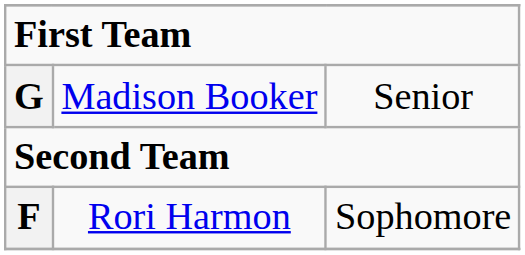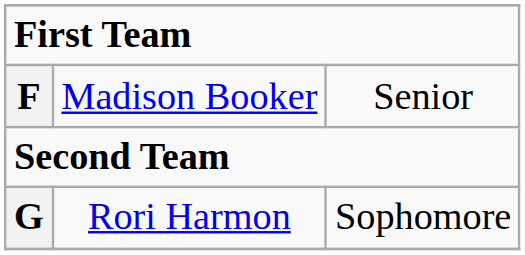(29, 95) G -> (29, 95) F
(29, 216) F -> (29, 216) G
